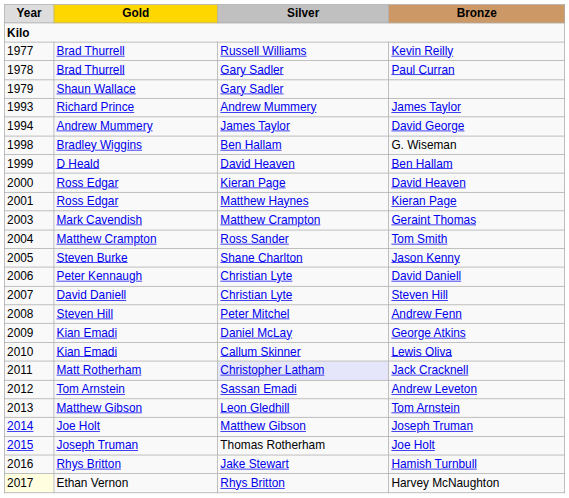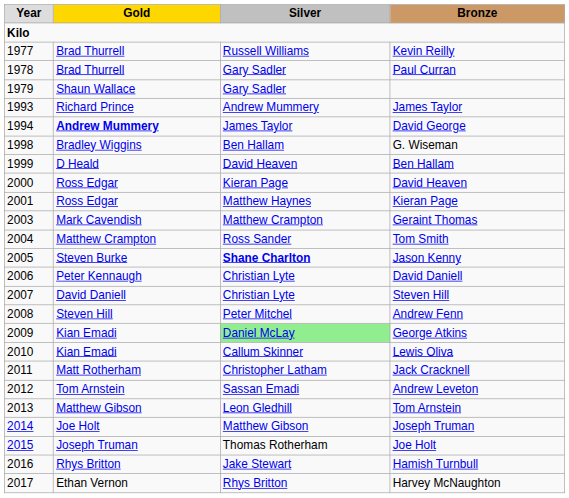(105, 126) normal -> (107, 126) bold
(262, 257) normal -> (267, 257) bold
(256, 333) no background -> (259, 333) lightgreen background
(272, 370) lavender background -> (275, 370) no background
(20, 483) lightyellow background -> (20, 483) no background
